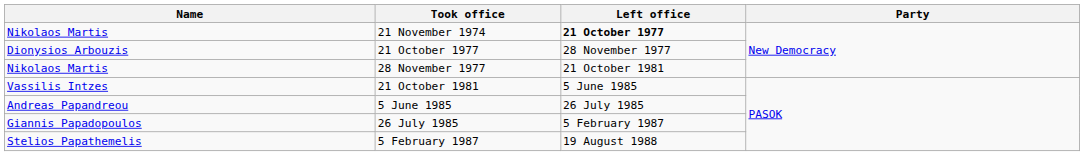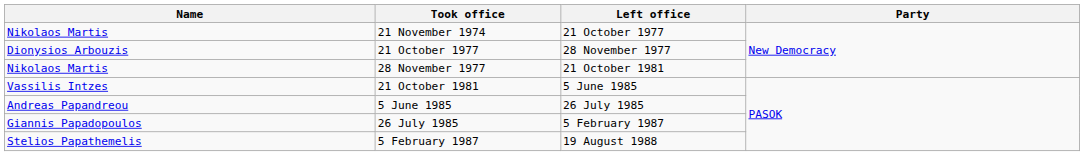(614, 32) bold -> (614, 32) normal
